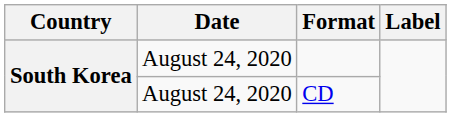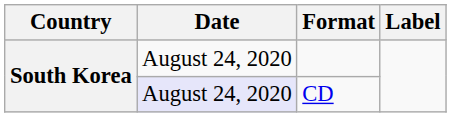(217, 93) no background -> (217, 93) lavender background
